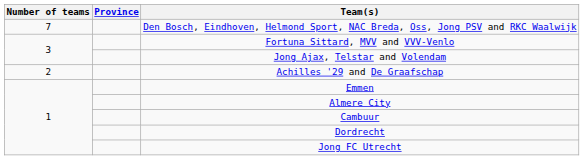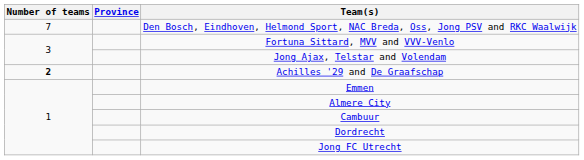(48, 72) normal -> (48, 72) bold
